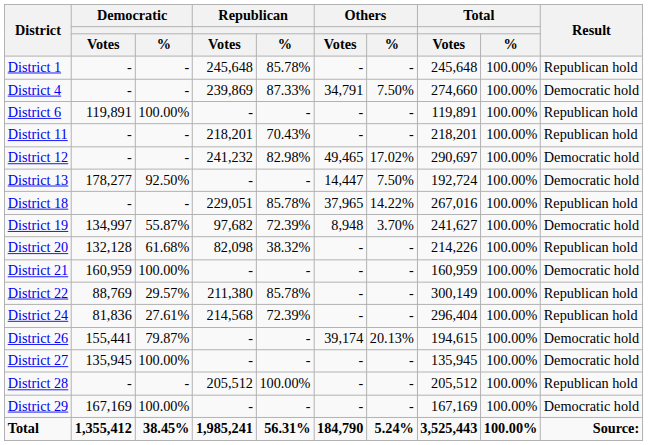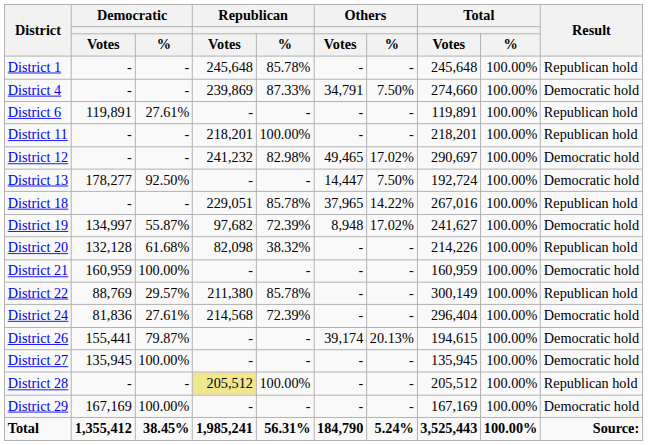(164, 112) 100.00% -> (167, 112) 27.61%
(289, 135) 70.43% -> (285, 135) 100.00%
(395, 225) 3.70% -> (392, 225) 17.02%
(591, 315) Republican hold -> (591, 315) Democratic hold
(230, 383) no background -> (230, 383) khaki background
